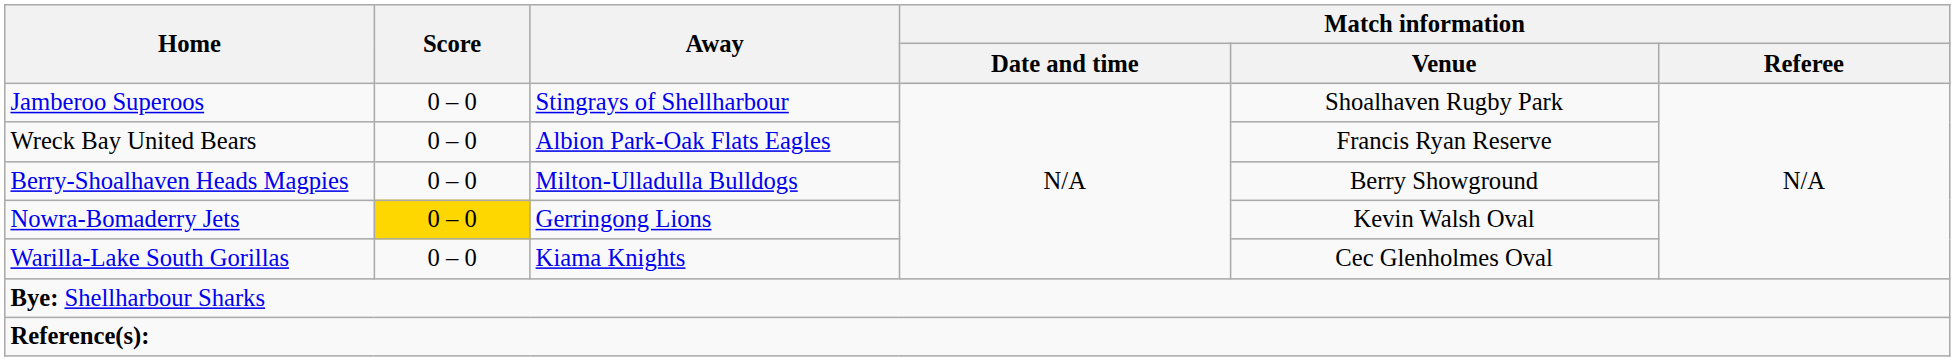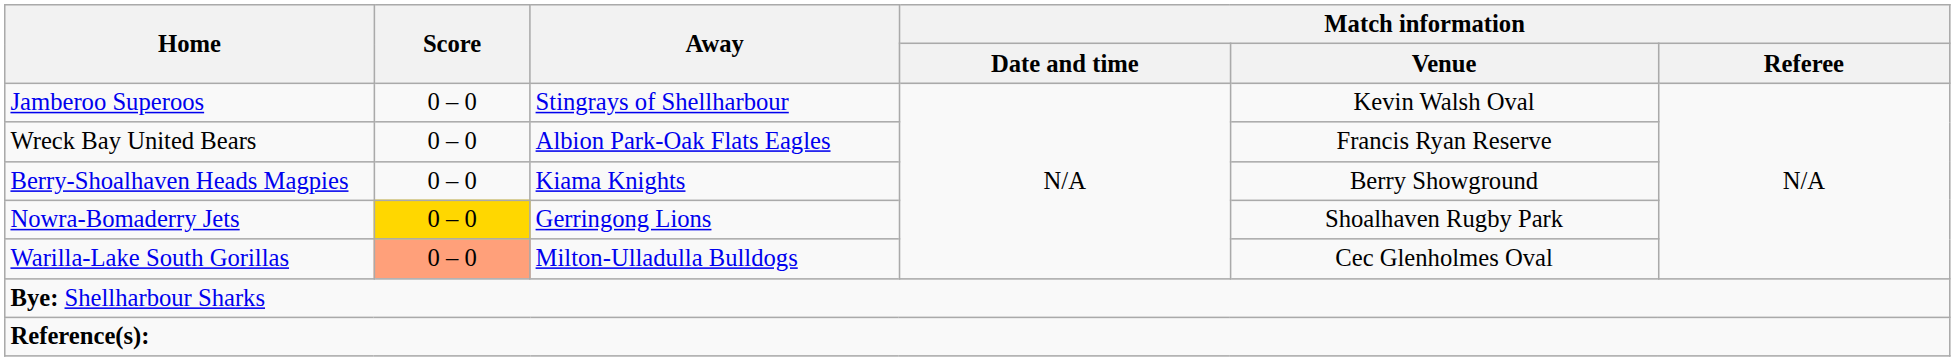(1444, 102) Shoalhaven Rugby Park -> (1444, 102) Kevin Walsh Oval
(667, 180) Milton-Ulladulla Bulldogs -> (611, 180) Kiama Knights
(1444, 219) Kevin Walsh Oval -> (1444, 219) Shoalhaven Rugby Park
(452, 258) no background -> (452, 258) lightsalmon background
(611, 258) Kiama Knights -> (667, 258) Milton-Ulladulla Bulldogs
